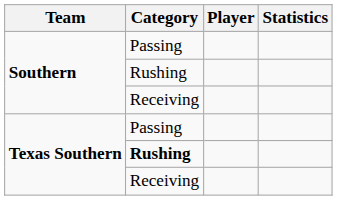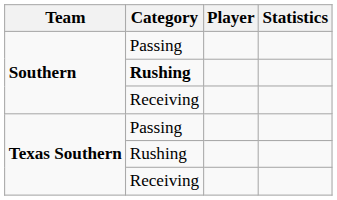(158, 72) normal -> (160, 72) bold
(160, 153) bold -> (158, 153) normal
